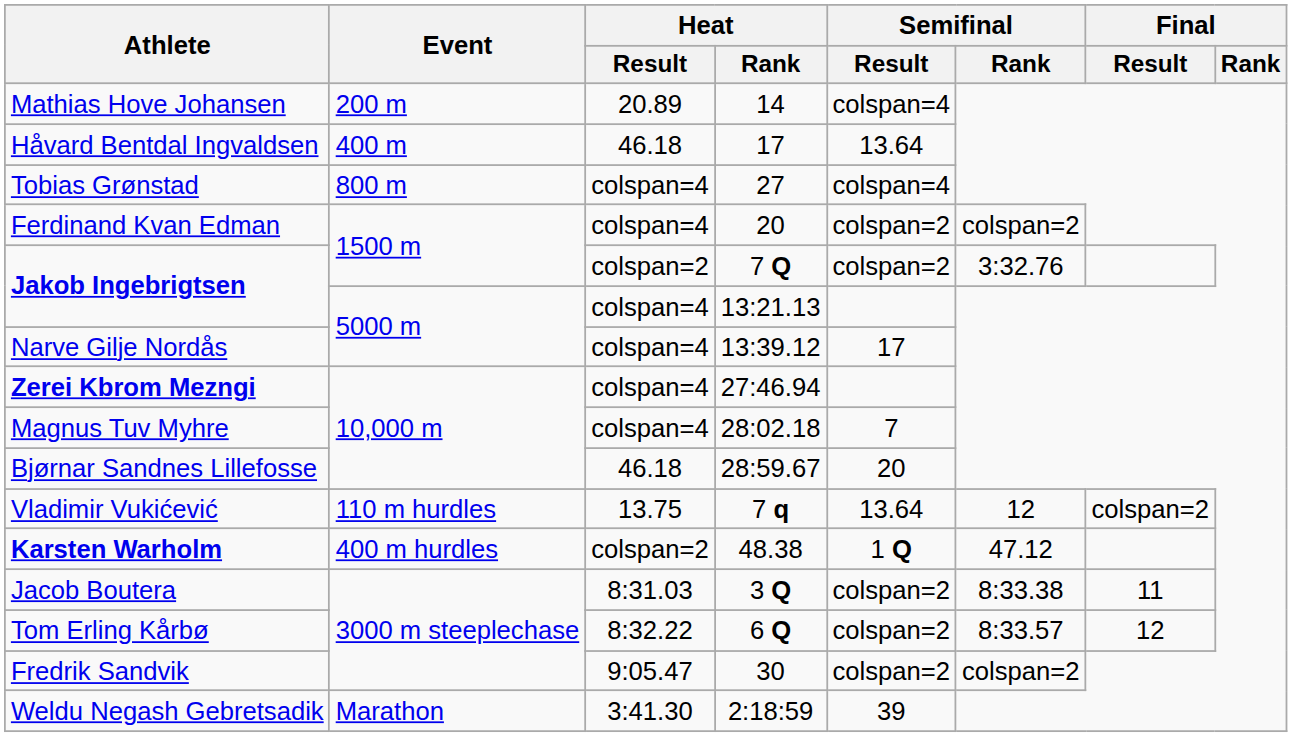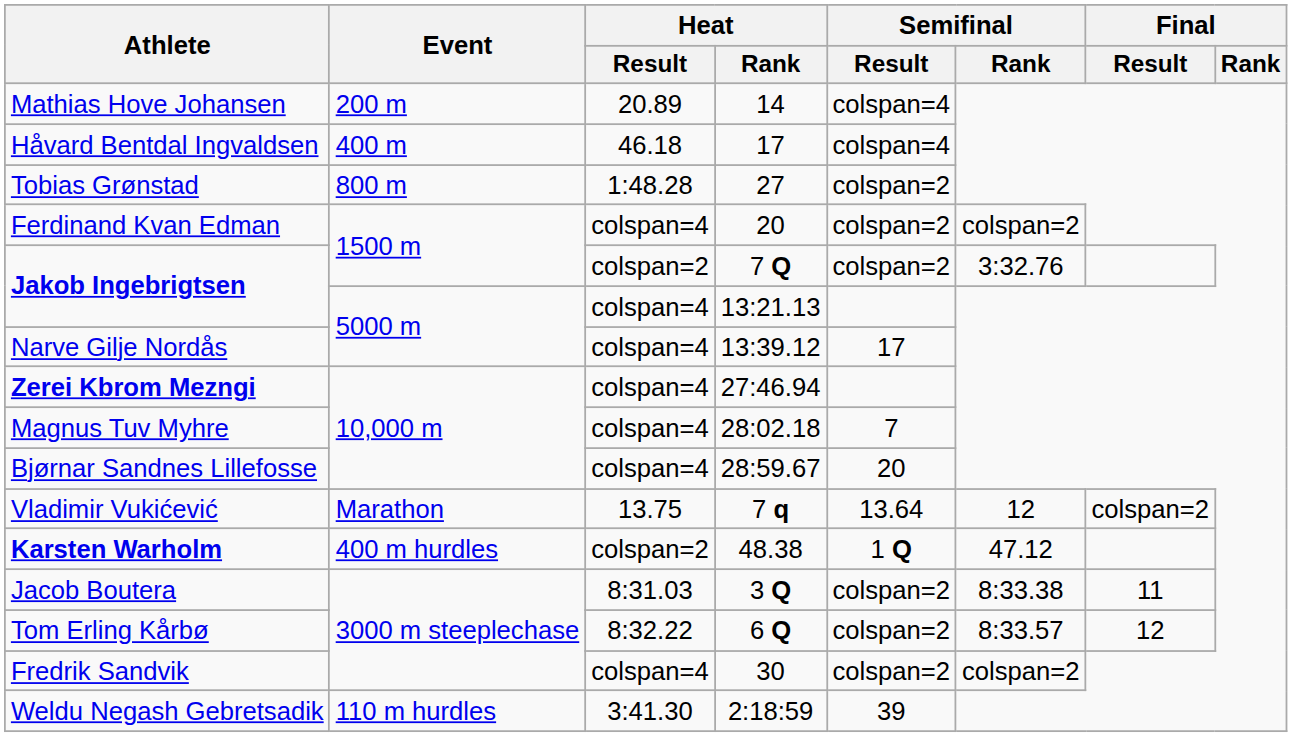(891, 145) 13.64 -> (891, 145) colspan=4
(650, 185) colspan=4 -> (650, 185) 1:48.28
(891, 185) colspan=4 -> (891, 185) colspan=2
(650, 469) 46.18 -> (650, 469) colspan=4
(416, 509) 110 m hurdles -> (390, 509) Marathon
(650, 671) 9:05.47 -> (650, 671) colspan=4
(390, 712) Marathon -> (416, 712) 110 m hurdles
